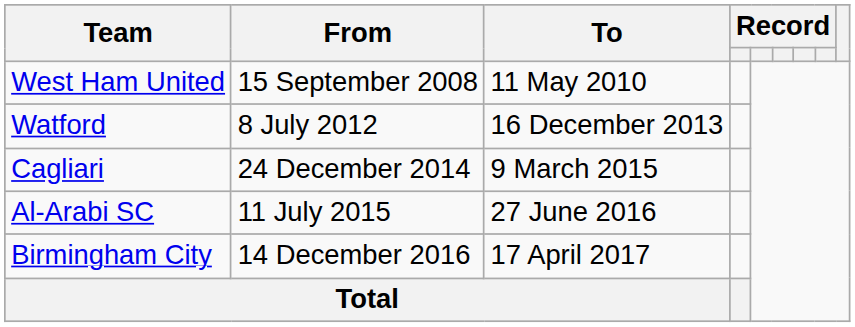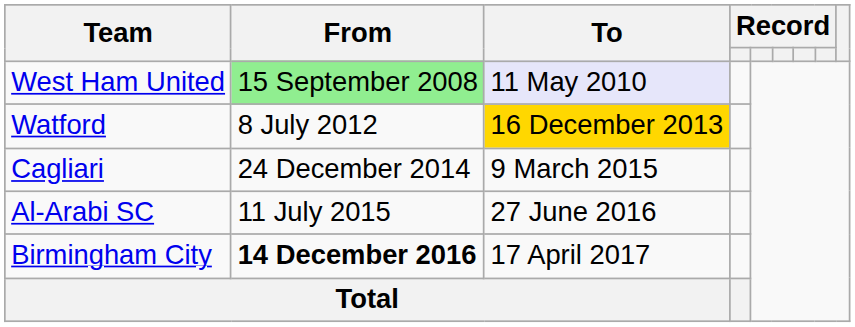(358, 82) no background -> (358, 82) lightgreen background
(569, 82) no background -> (569, 82) lavender background
(607, 125) no background -> (607, 125) gold background
(354, 255) normal -> (357, 255) bold
